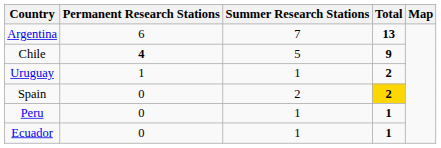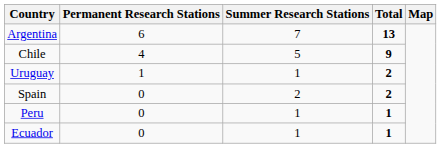(141, 53) bold -> (141, 53) normal
(389, 93) gold background -> (389, 93) no background
